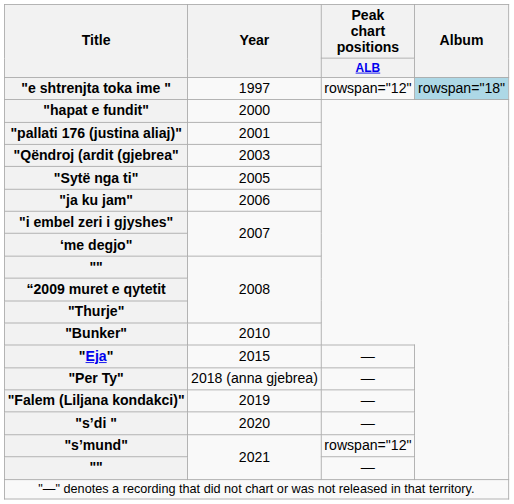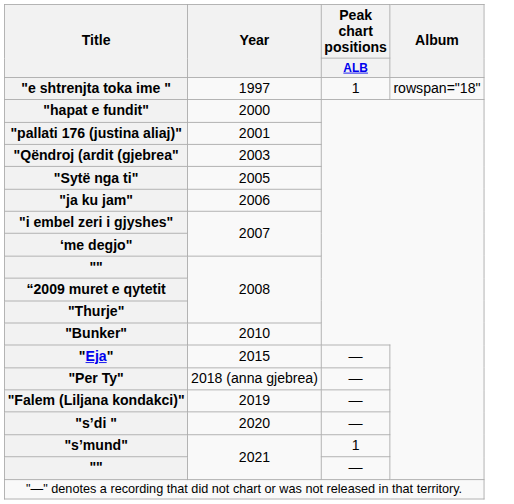(368, 88) rowspan="12" -> (356, 88) 1
(462, 88) lightblue background -> (437, 88) no background
(368, 445) rowspan="12" -> (356, 445) 1
